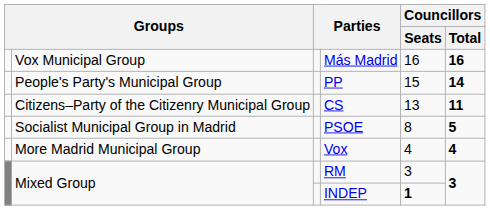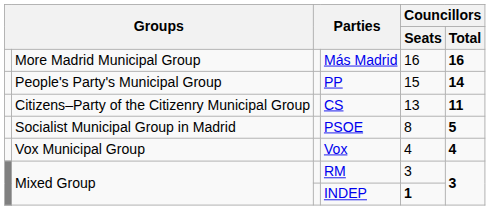(80, 60) Vox Municipal Group -> (108, 60) More Madrid Municipal Group
(108, 149) More Madrid Municipal Group -> (80, 149) Vox Municipal Group
